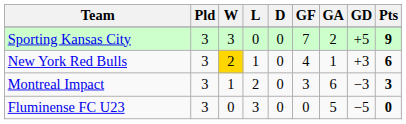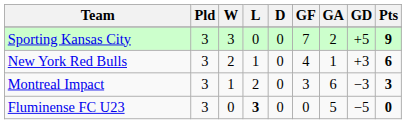(231, 61) gold background -> (231, 61) no background
(255, 107) normal -> (255, 107) bold
